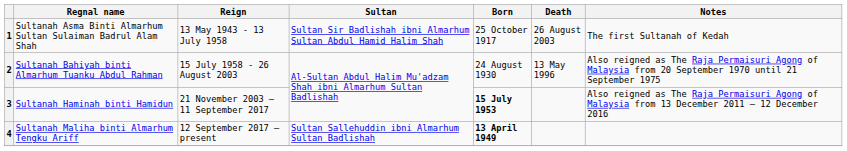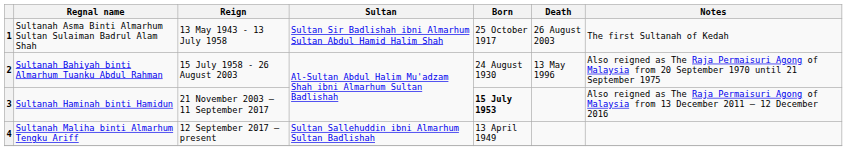(496, 134) bold -> (496, 134) normal
